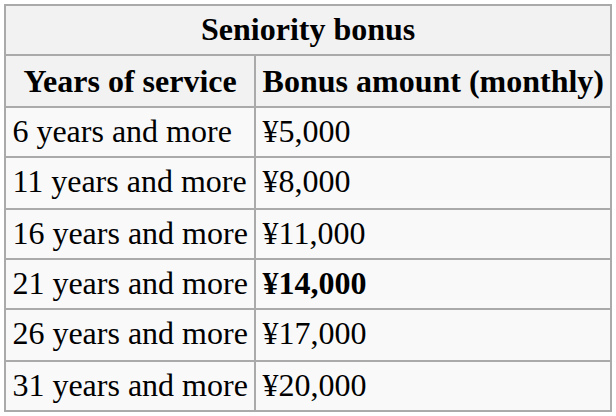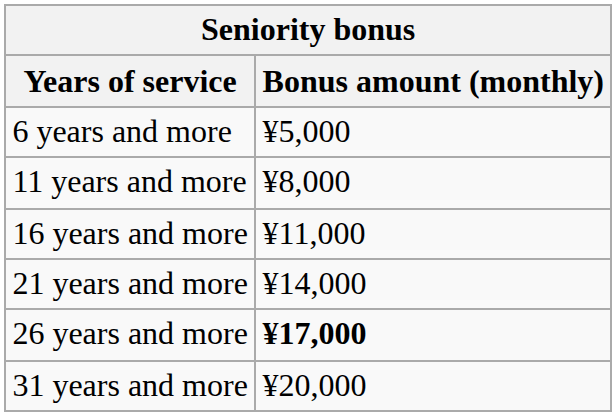(315, 283) bold -> (315, 283) normal
(315, 334) normal -> (315, 334) bold
